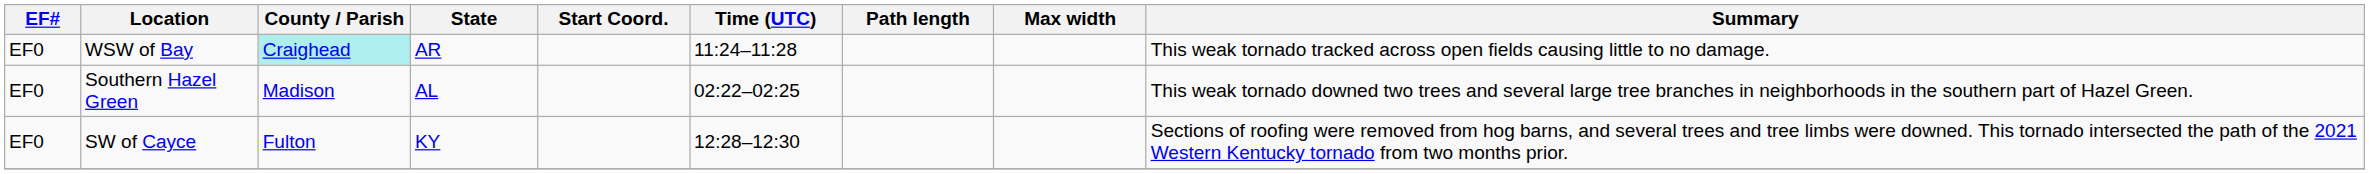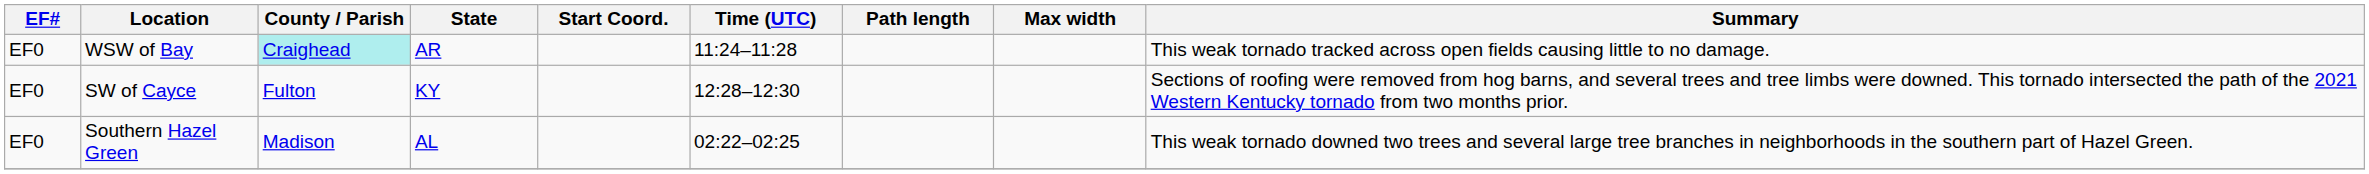rows swapped: (141, 142) <-> (151, 90)
